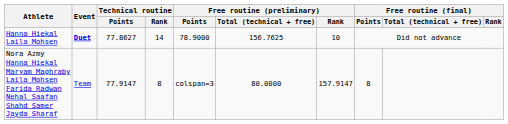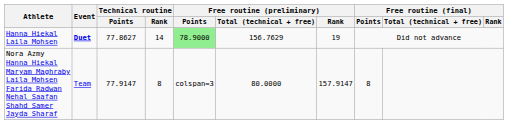(195, 37) no background -> (195, 37) lightgreen background
(266, 37) 156.7625 -> (266, 37) 156.7629
(336, 37) 10 -> (336, 37) 19
